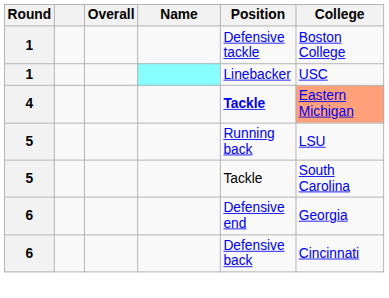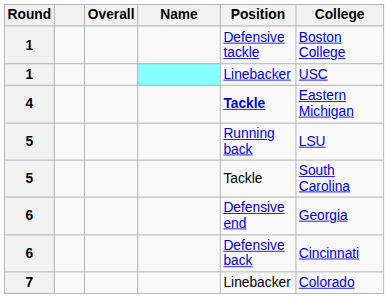(326, 104) lightsalmon background -> (326, 104) no background
+ row: (29, 282)
